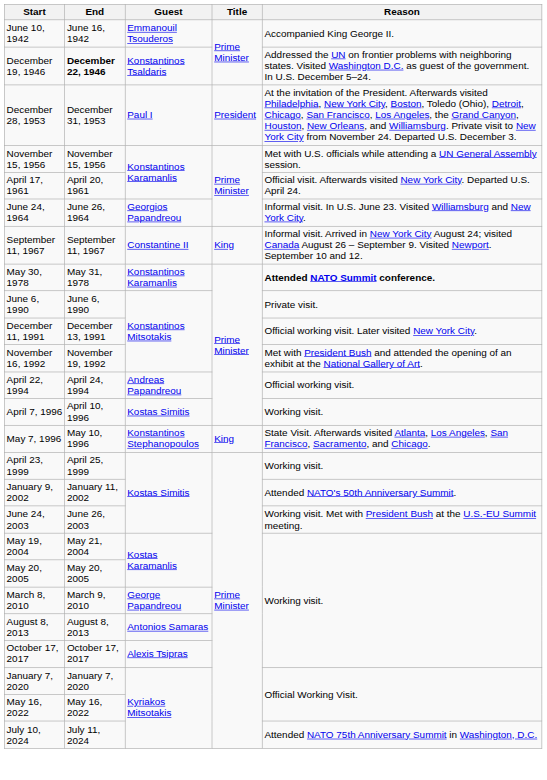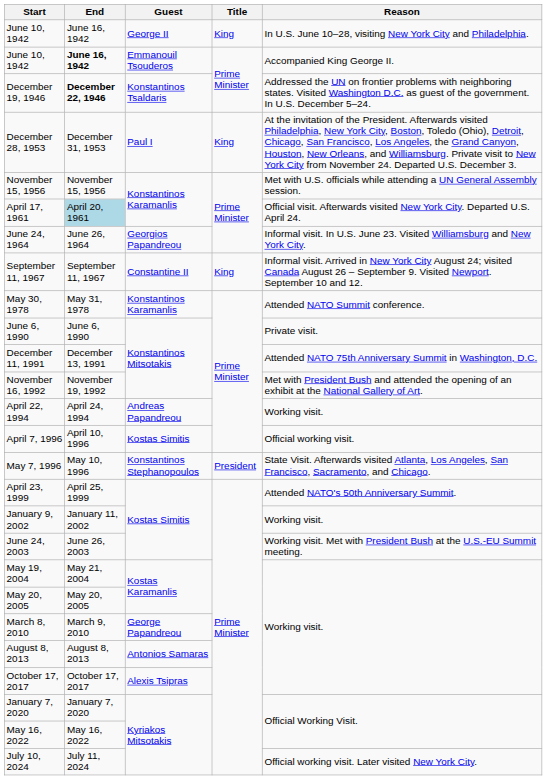+ row: (26, 33)
(86, 33) normal -> (87, 60) bold
(235, 115) President -> (224, 142) King
(85, 185) no background -> (85, 212) lightblue background
(350, 277) bold -> (345, 304) normal
(371, 331) Official working visit. Later visited New York City. -> (401, 358) Attended NATO 75th Anniversary Summit in Washington, D.C.
(309, 385) Official working visit. -> (294, 412) Working visit.
(294, 412) Working visit. -> (309, 439) Official working visit.
(224, 439) King -> (235, 465) President
(294, 465) Working visit. -> (360, 492) Attended NATO's 50th Anniversary Summit.
(360, 492) Attended NATO's 50th Anniversary Summit. -> (294, 519) Working visit.
(401, 734) Attended NATO 75th Anniversary Summit in Washington, D.C. -> (371, 761) Official working visit. Later visited New York City.
